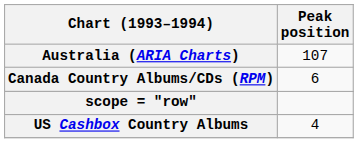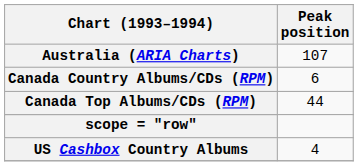+ row: (141, 103)
